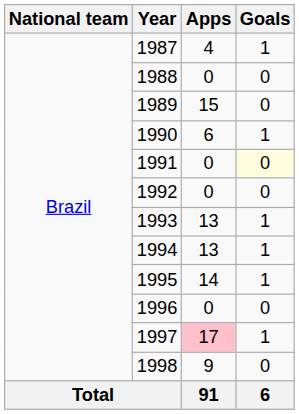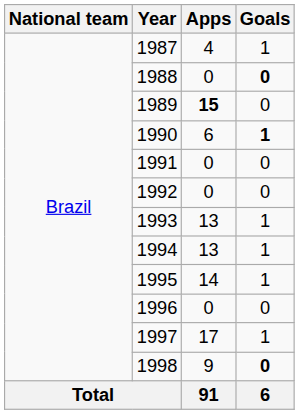(265, 76) normal -> (265, 76) bold
(209, 105) normal -> (209, 105) bold
(265, 134) normal -> (265, 134) bold
(265, 163) lightyellow background -> (265, 163) no background
(209, 337) pink background -> (209, 337) no background
(265, 366) normal -> (265, 366) bold
